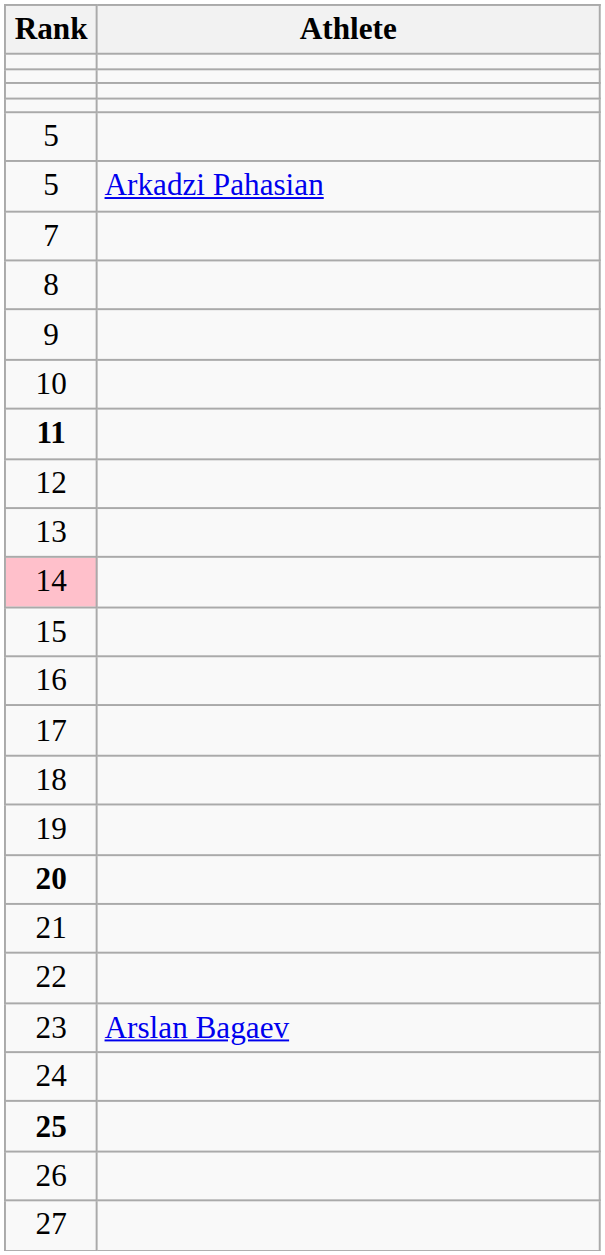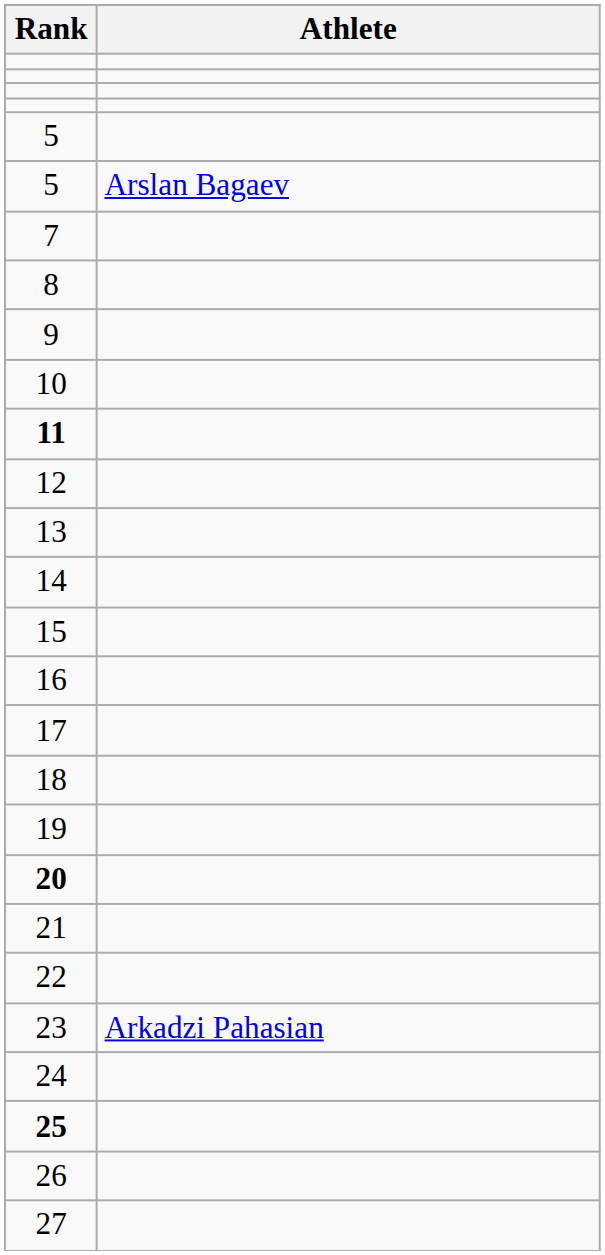(214, 185) Arkadzi Pahasian -> (197, 185) Arslan Bagaev
(51, 581) pink background -> (51, 581) no background
(197, 1026) Arslan Bagaev -> (214, 1026) Arkadzi Pahasian
